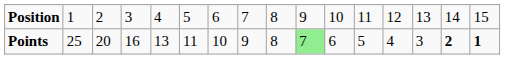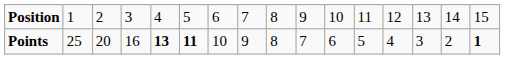(161, 41) normal -> (161, 41) bold
(190, 41) normal -> (190, 41) bold
(303, 41) lightgreen background -> (303, 41) no background
(448, 41) bold -> (448, 41) normal
